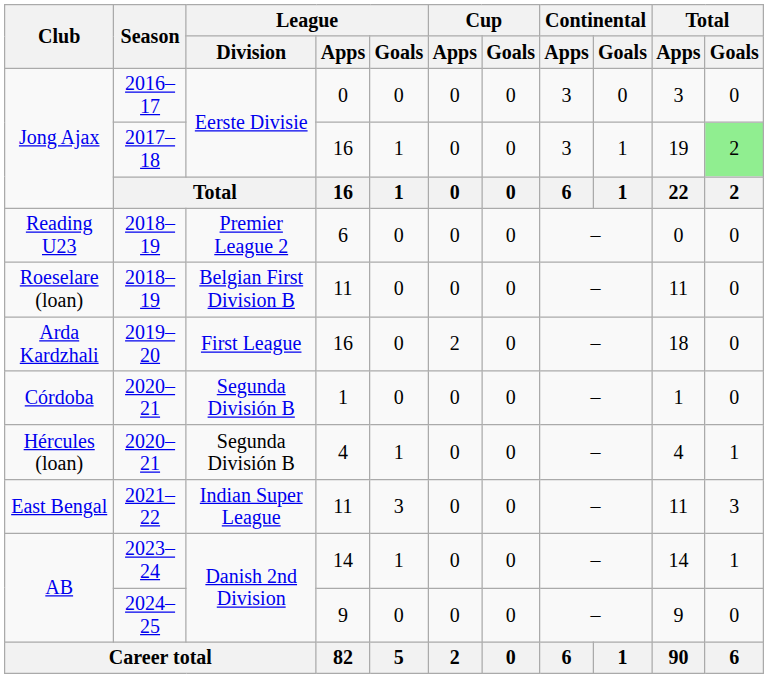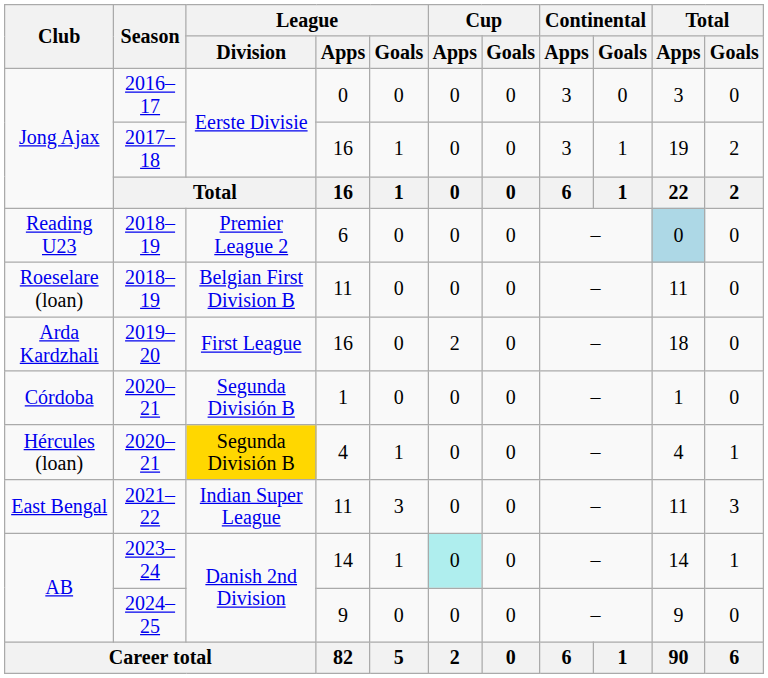(734, 149) lightgreen background -> (734, 149) no background
(678, 235) no background -> (678, 235) lightblue background
(251, 452) no background -> (251, 452) gold background
(455, 560) no background -> (455, 560) paleturquoise background
